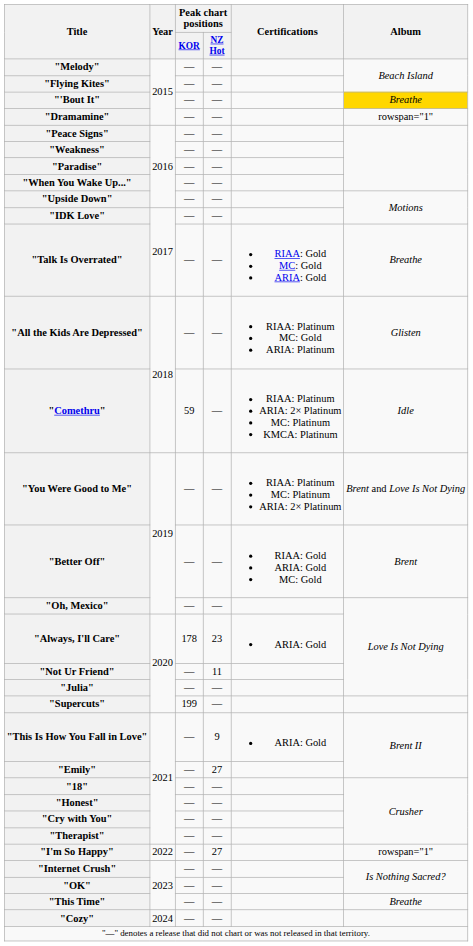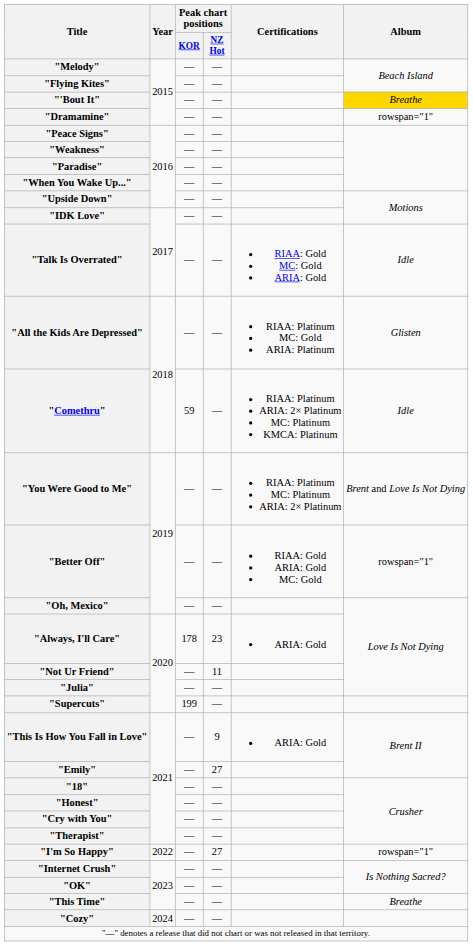(406, 260) Breathe -> (406, 260) Idle
(406, 561) Brent -> (406, 561) rowspan="1"
